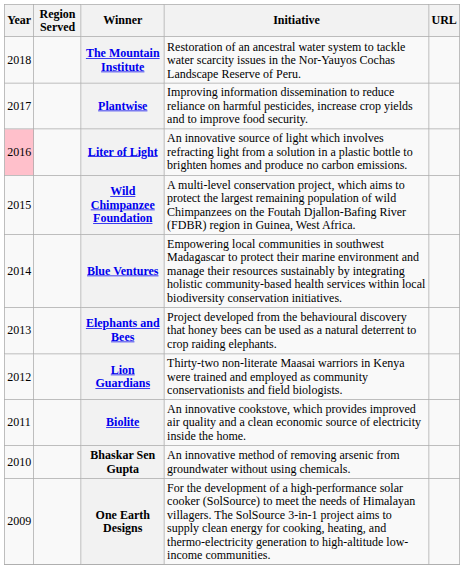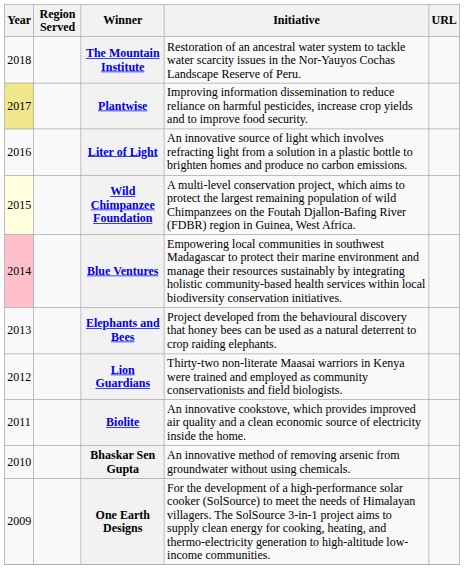(19, 106) no background -> (19, 106) khaki background
(19, 152) pink background -> (19, 152) no background
(19, 204) no background -> (19, 204) lightyellow background
(19, 271) no background -> (19, 271) pink background
